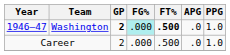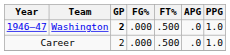(141, 28) paleturquoise background -> (141, 28) no background
(168, 28) bold -> (168, 28) normal
